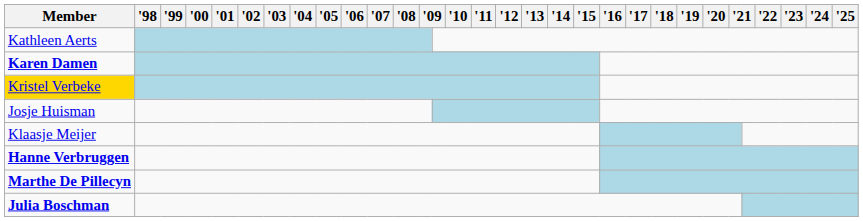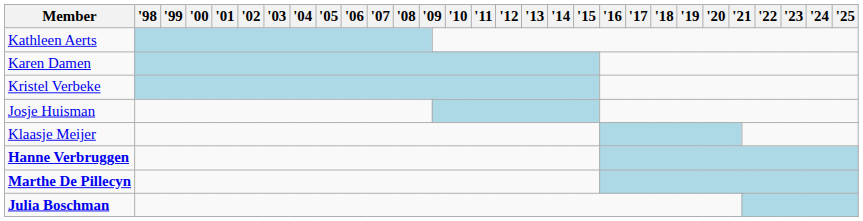(53, 63) bold -> (49, 63) normal
(54, 87) gold background -> (54, 87) no background
